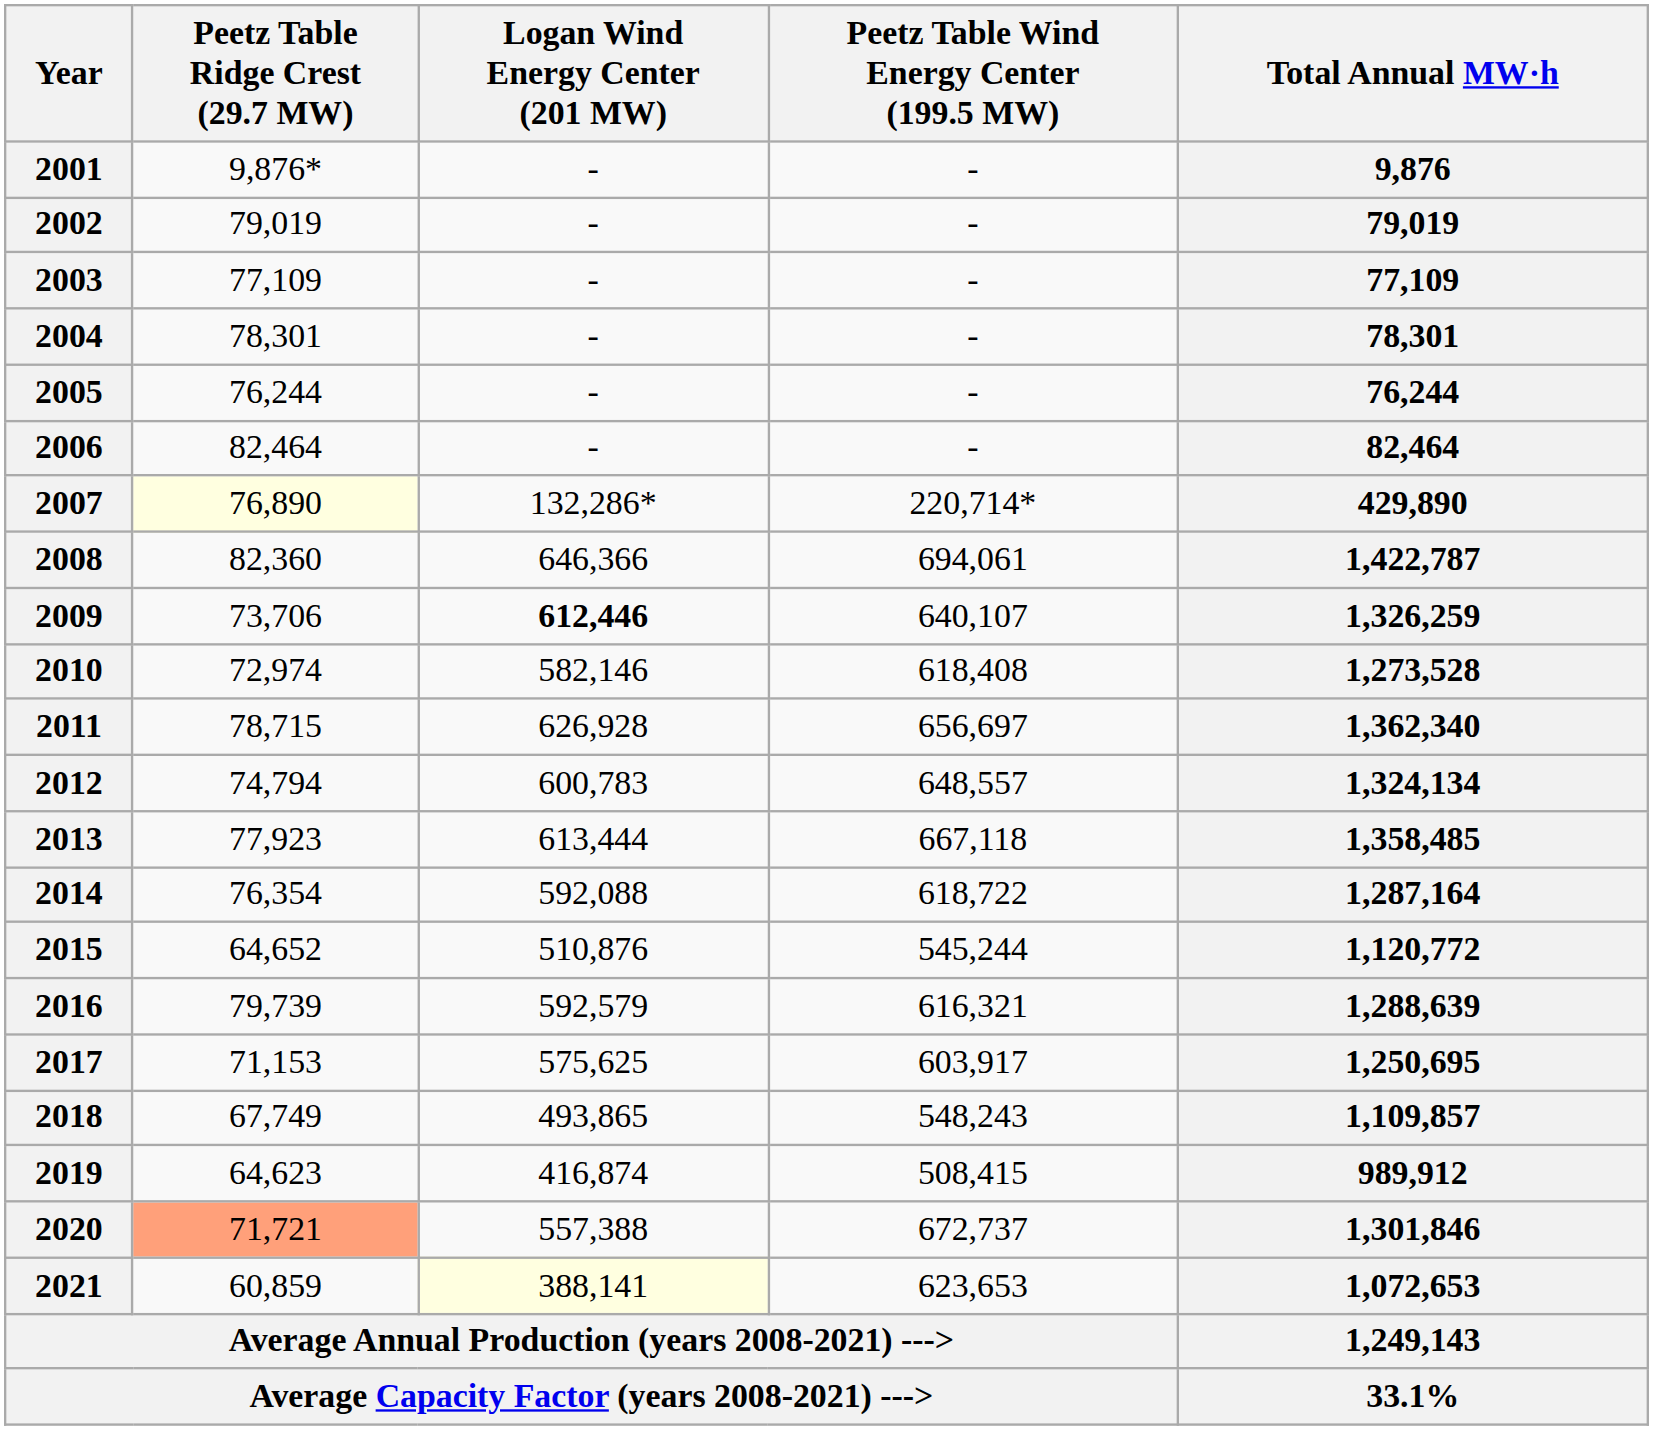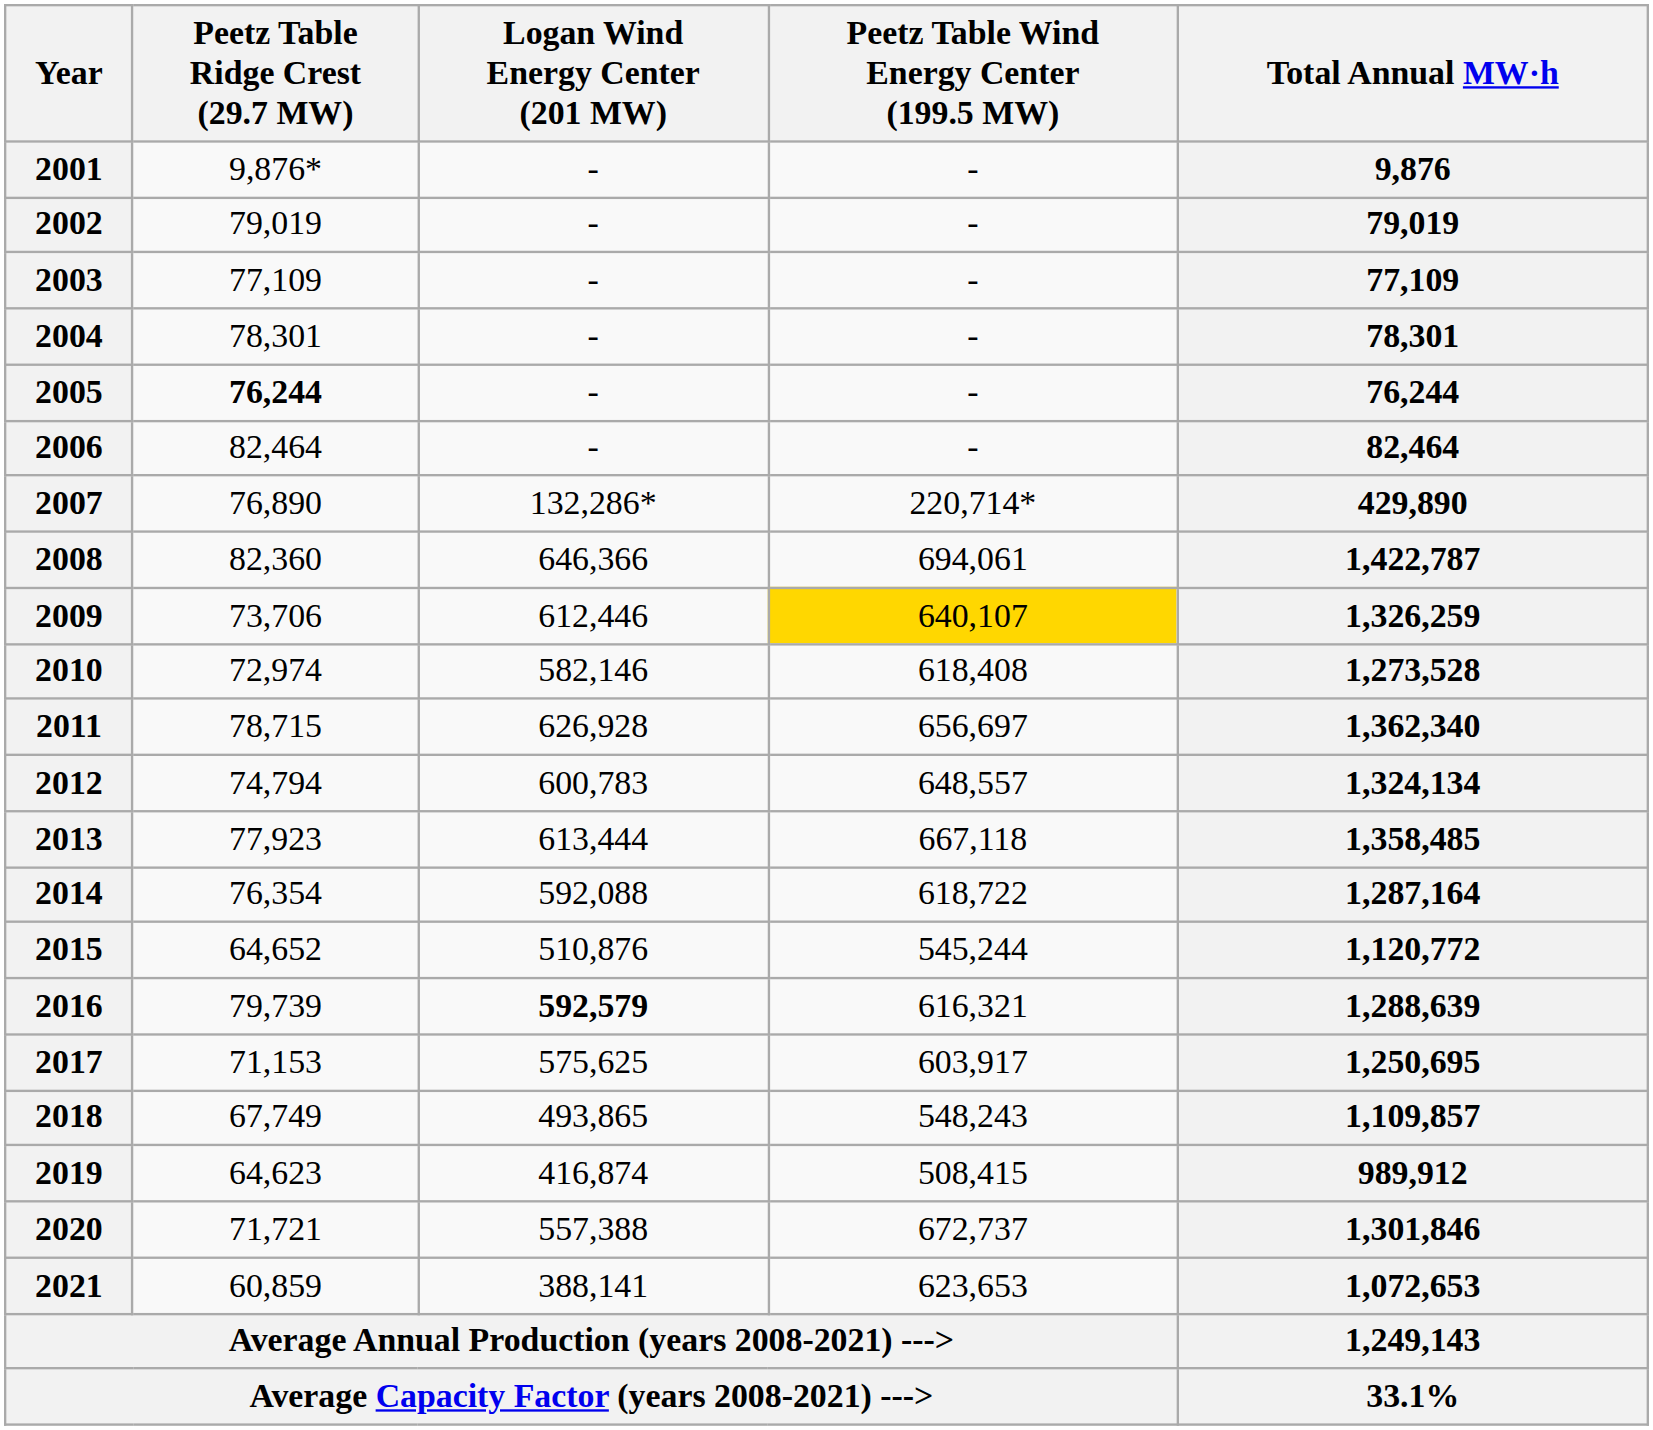(275, 391) normal -> (275, 391) bold
(275, 503) lightyellow background -> (275, 503) no background
(593, 615) bold -> (593, 615) normal
(973, 615) no background -> (973, 615) gold background
(593, 1005) normal -> (593, 1005) bold
(275, 1228) lightsalmon background -> (275, 1228) no background
(593, 1284) lightyellow background -> (593, 1284) no background
